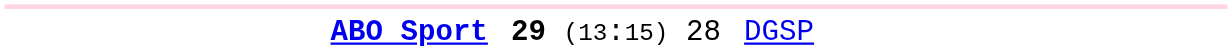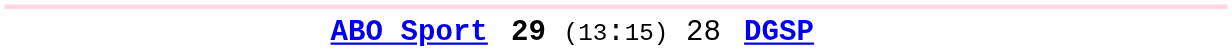(779, 32) normal -> (779, 32) bold
